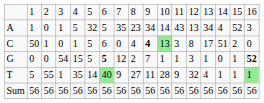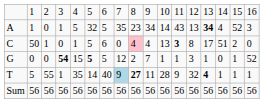(208, 28) normal -> (208, 28) bold
(133, 43) no background -> (133, 43) pink background
(148, 43) bold -> (148, 43) normal
(165, 43) lightgreen background -> (165, 43) no background
(177, 43) normal -> (177, 43) bold
(63, 59) normal -> (63, 59) bold
(90, 59) normal -> (90, 59) bold
(104, 59) bold -> (104, 59) normal
(252, 59) bold -> (252, 59) normal
(107, 75) lightgreen background -> (107, 75) no background
(119, 75) no background -> (119, 75) lightblue background
(136, 75) normal -> (136, 75) bold
(206, 75) normal -> (206, 75) bold
(249, 75) lightgreen background -> (249, 75) no background
